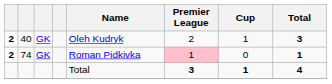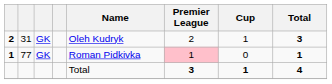(26, 39) 40 -> (26, 39) 31
(11, 54) 2 -> (11, 54) 1
(26, 54) 74 -> (26, 54) 77
